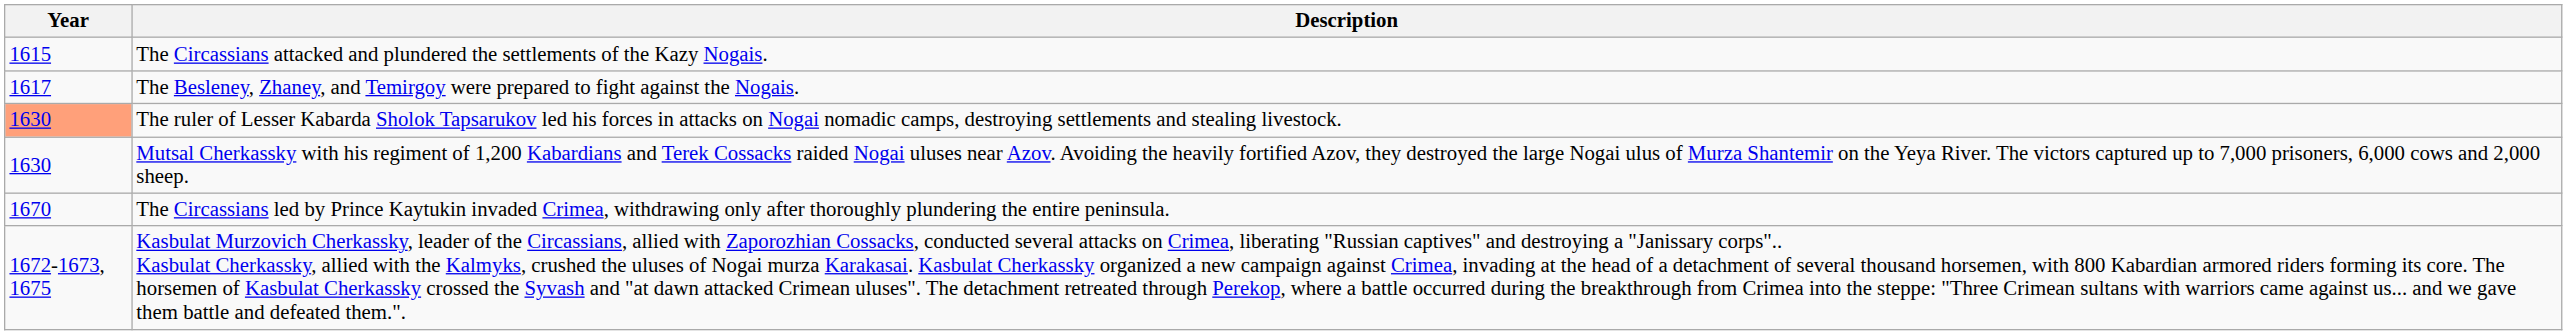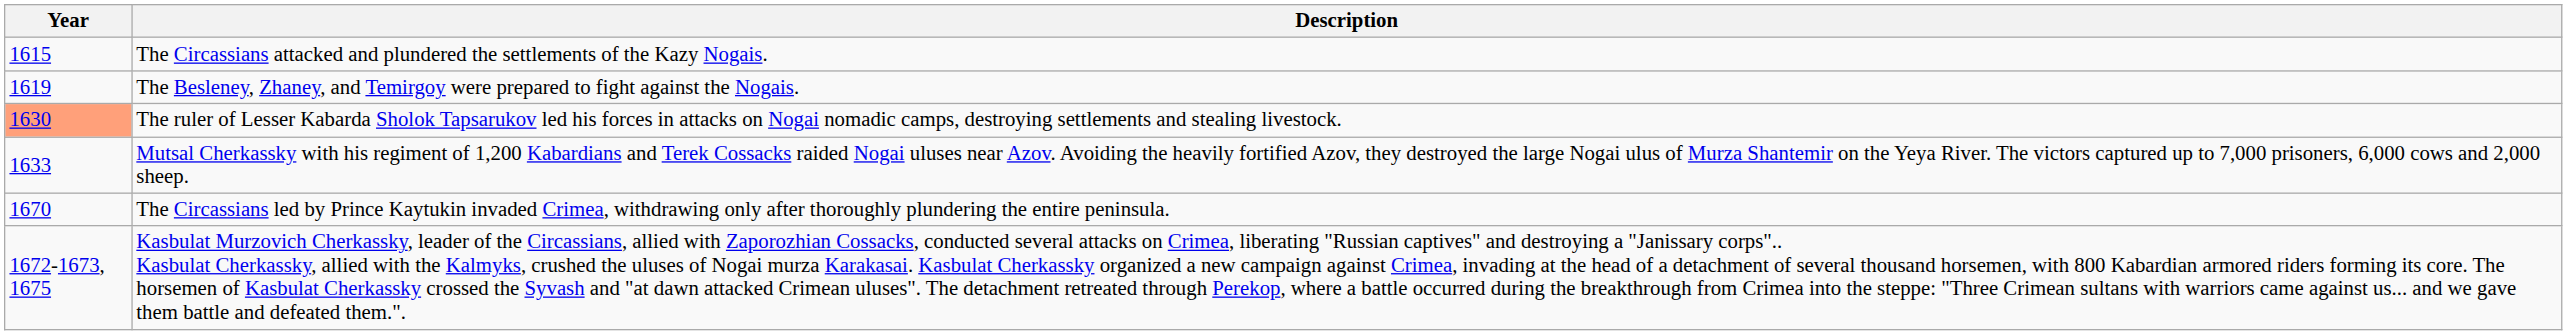(30, 86) 1617 -> (30, 86) 1619
(30, 164) 1630 -> (30, 164) 1633
